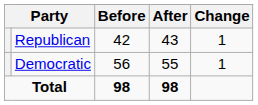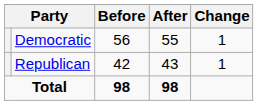rows swapped: (53, 64) <-> (52, 40)
